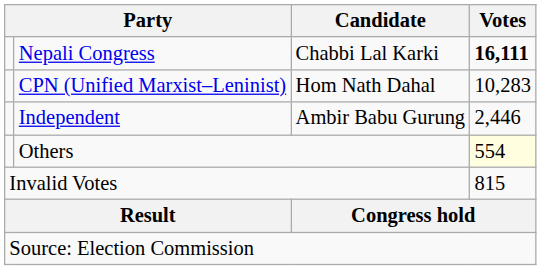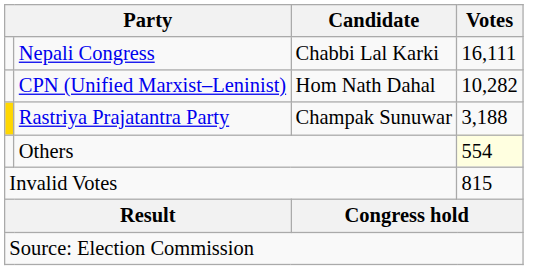(502, 53) bold -> (489, 53) normal
(503, 85) 10,283 -> (490, 85) 10,282
+ row: (124, 118)
- row: (69, 118)
